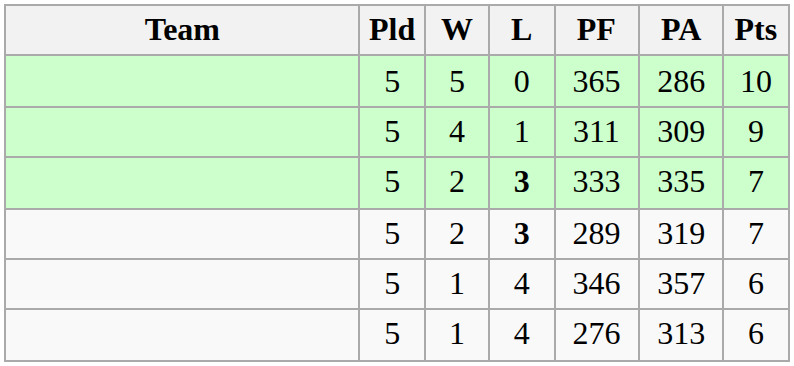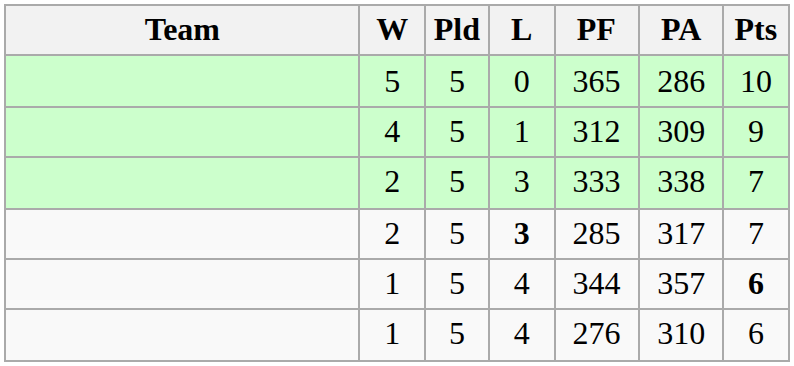columns swapped: (392, 29) <-> (457, 29)
(596, 131) 311 -> (596, 131) 312
(522, 182) bold -> (522, 182) normal
(681, 182) 335 -> (681, 182) 338
(596, 232) 289 -> (596, 232) 285
(681, 232) 319 -> (681, 232) 317
(596, 283) 346 -> (596, 283) 344
(756, 283) normal -> (756, 283) bold
(681, 334) 313 -> (681, 334) 310
